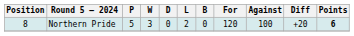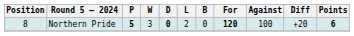(132, 24) normal -> (132, 24) bold
(168, 24) normal -> (168, 24) bold
(230, 24) normal -> (230, 24) bold
